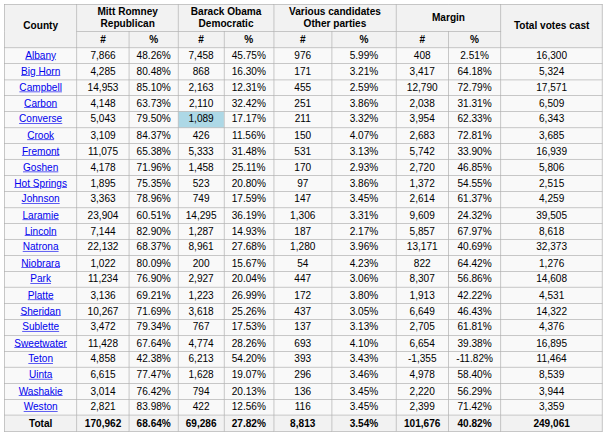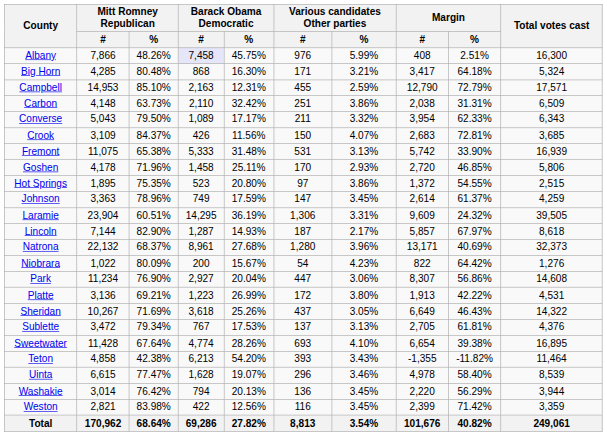(201, 55) no background -> (201, 55) lavender background
(201, 119) lightblue background -> (201, 119) no background
